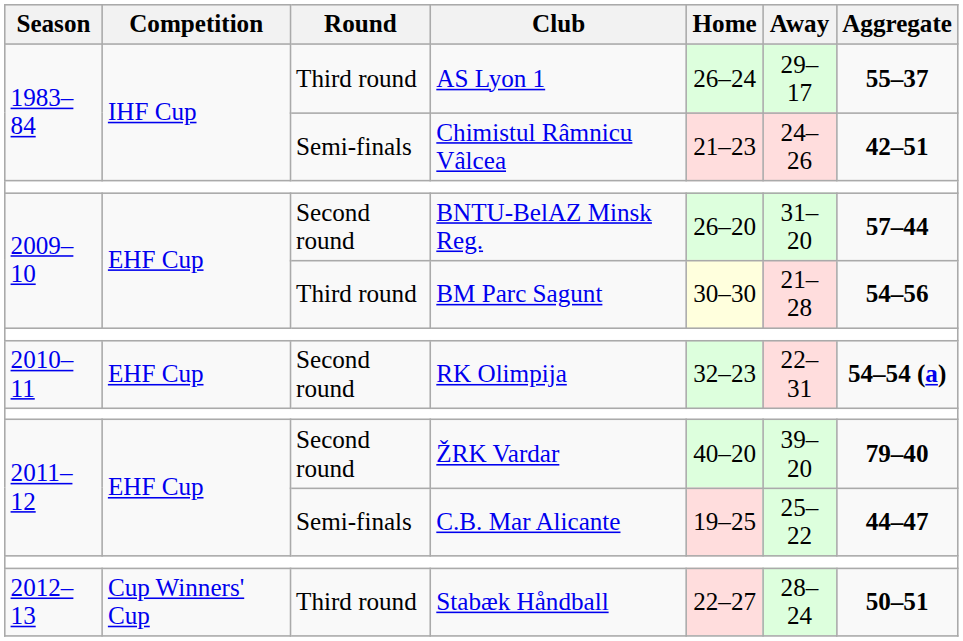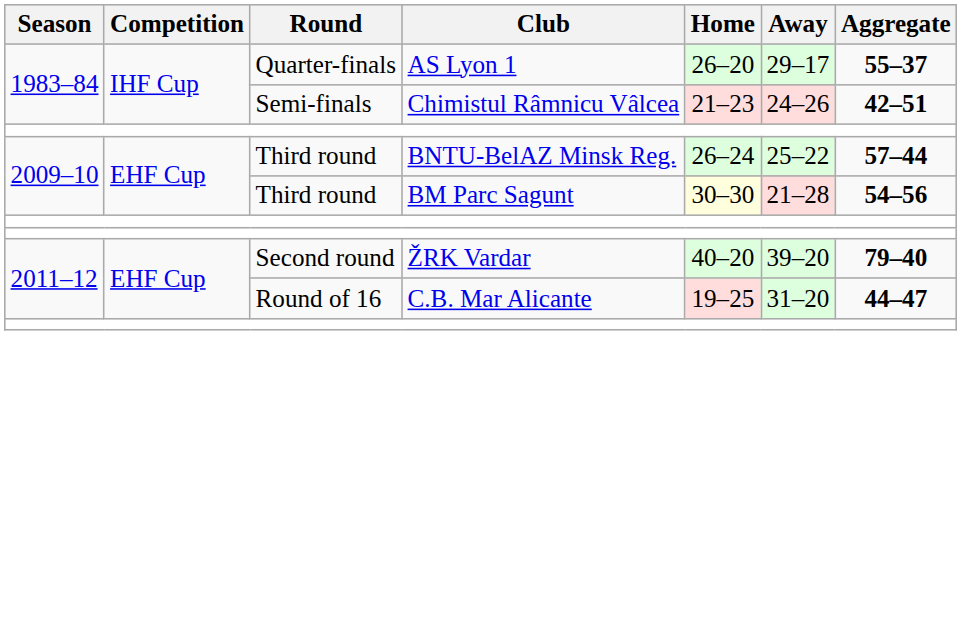(356, 78) Third round -> (326, 64) Quarter-finals
(725, 78) 26–24 -> (723, 64) 26–20
(333, 226) Second round -> (316, 155) Third round
(725, 226) 26–20 -> (723, 155) 26–24
(799, 226) 31–20 -> (798, 155) 25–22
- row: (42, 373)
(354, 521) Semi-finals -> (318, 298) Round of 16
(799, 521) 25–22 -> (798, 298) 31–20
- row: (42, 601)
